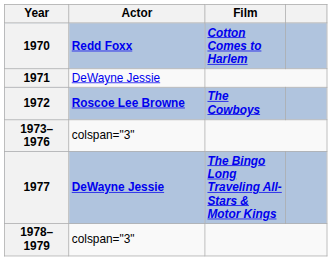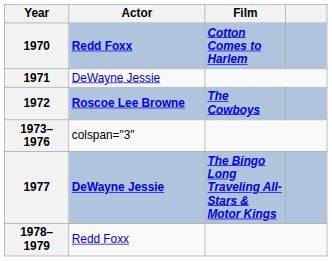(103, 239) colspan="3" -> (100, 239) Redd Foxx
